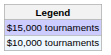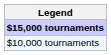(53, 27) normal -> (55, 27) bold
